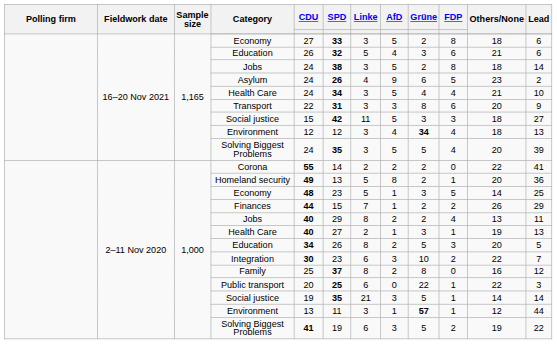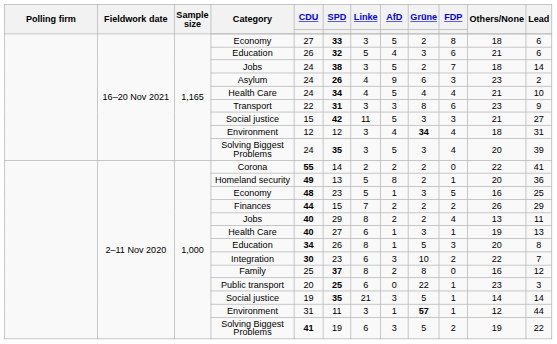(453, 67) 8 -> (453, 67) 7
(453, 80) 5 -> (453, 80) 3
(366, 93) 3 -> (366, 93) 4
(497, 106) 20 -> (497, 106) 23
(497, 119) 18 -> (497, 119) 21
(539, 132) 13 -> (539, 132) 31
(424, 150) 5 -> (424, 150) 3
(497, 193) 14 -> (497, 193) 16
(394, 206) 1 -> (394, 206) 2
(366, 233) 2 -> (366, 233) 6
(394, 246) 2 -> (394, 246) 1
(539, 246) 5 -> (539, 246) 8
(497, 285) 22 -> (497, 285) 23
(309, 311) 13 -> (309, 311) 31
